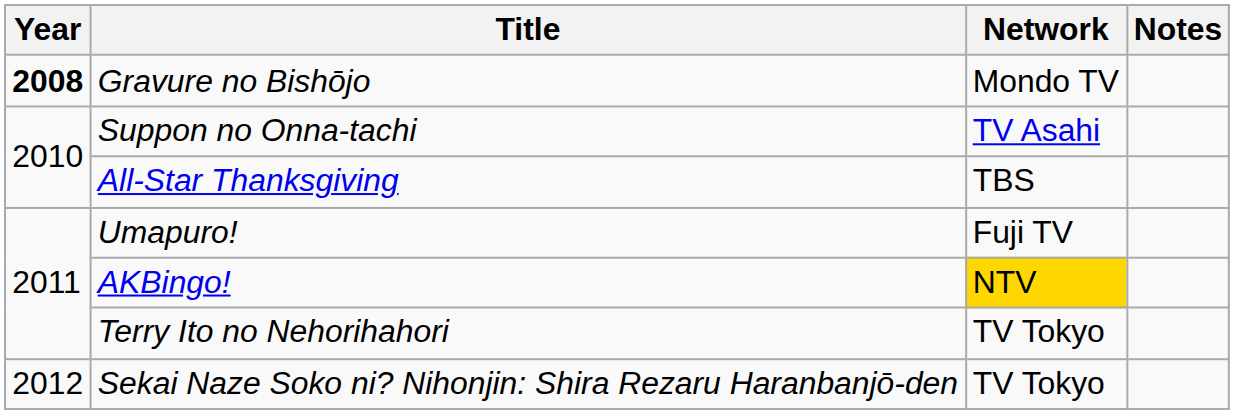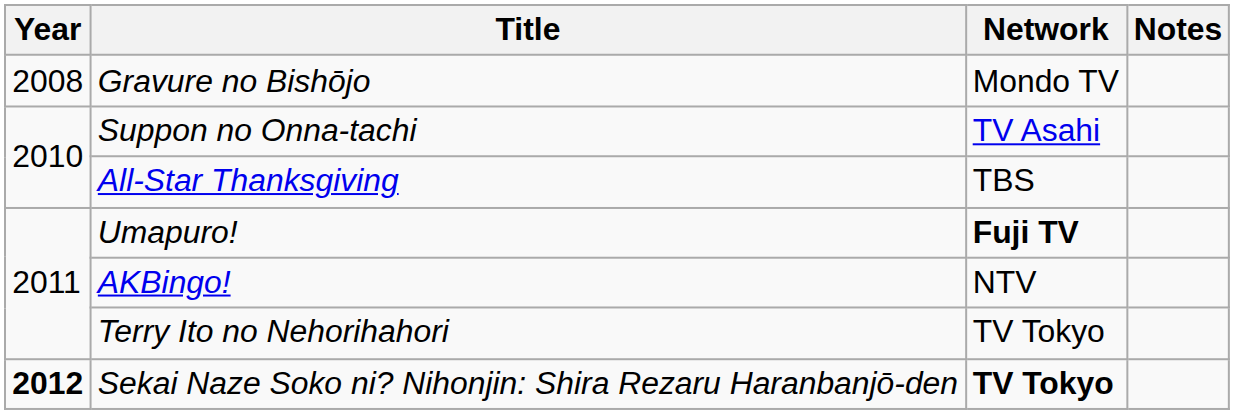(48, 80) bold -> (48, 80) normal
(1023, 231) normal -> (1026, 231) bold
(1005, 282) gold background -> (1005, 282) no background
(48, 383) normal -> (48, 383) bold
(1039, 383) normal -> (1043, 383) bold
